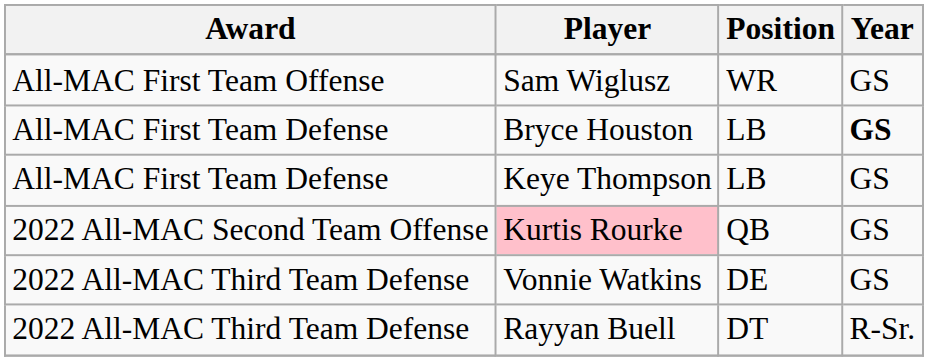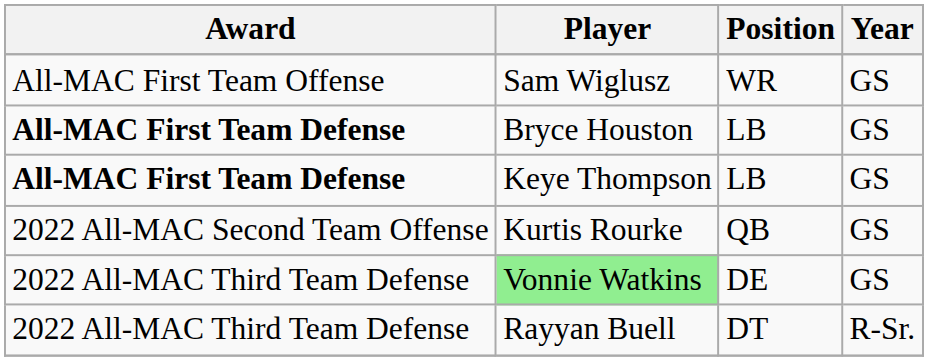(200, 129) normal -> (209, 129) bold
(870, 129) bold -> (870, 129) normal
(200, 179) normal -> (209, 179) bold
(593, 229) pink background -> (593, 229) no background
(602, 279) no background -> (602, 279) lightgreen background
